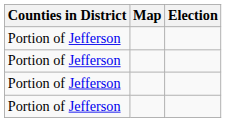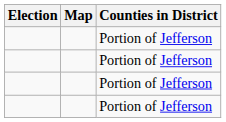columns swapped: (193, 15) <-> (67, 15)
